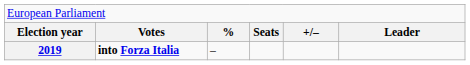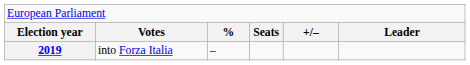(139, 50) bold -> (135, 50) normal
